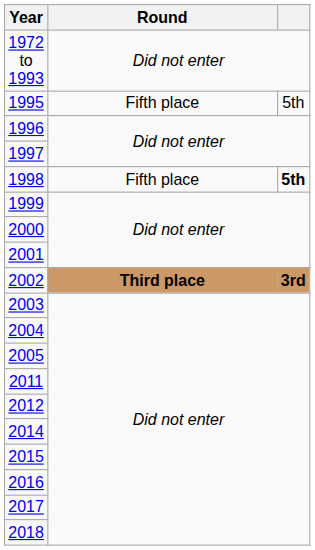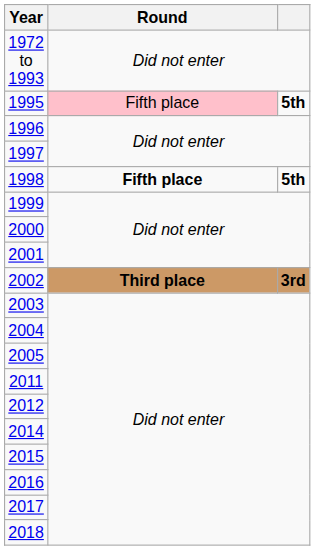(162, 104) no background -> (162, 104) pink background
(293, 104) normal -> (293, 104) bold
(162, 179) normal -> (162, 179) bold
